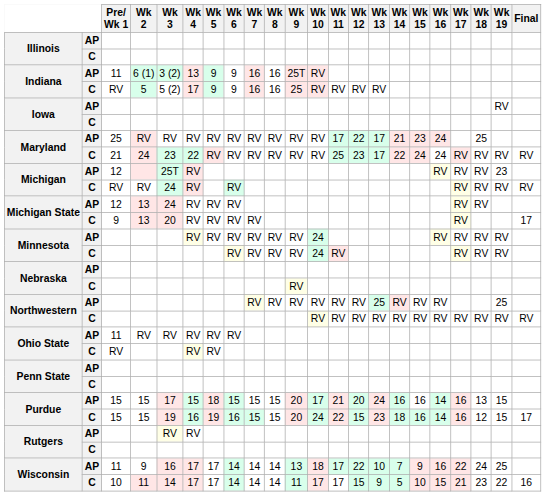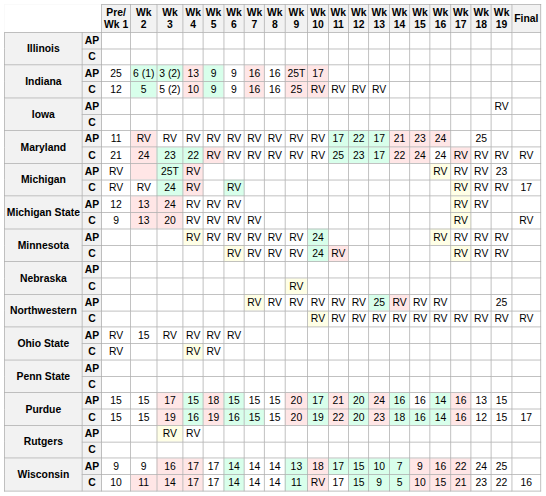(116, 74) 11 -> (116, 74) 25
(318, 74) RV -> (318, 74) 17
(116, 90) RV -> (116, 90) 12
(193, 90) 17 -> (193, 90) 10
(116, 139) 25 -> (116, 139) 11
(116, 172) 12 -> (116, 172) RV
(526, 188) RV -> (526, 188) 17
(526, 221) 17 -> (526, 221) RV
(116, 336) 11 -> (116, 336) RV
(144, 336) RV -> (144, 336) 15
(318, 418) 24 -> (318, 418) 19
(359, 418) 15 -> (359, 418) 20
(116, 467) 11 -> (116, 467) 9
(359, 467) 22 -> (359, 467) 15
(318, 483) 17 -> (318, 483) RV
